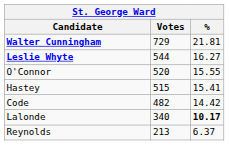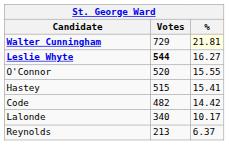(207, 42) no background -> (207, 42) lightyellow background
(161, 57) normal -> (161, 57) bold
(207, 117) bold -> (207, 117) normal
